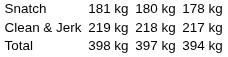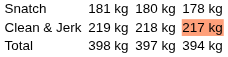(203, 27) no background -> (203, 27) lightsalmon background
